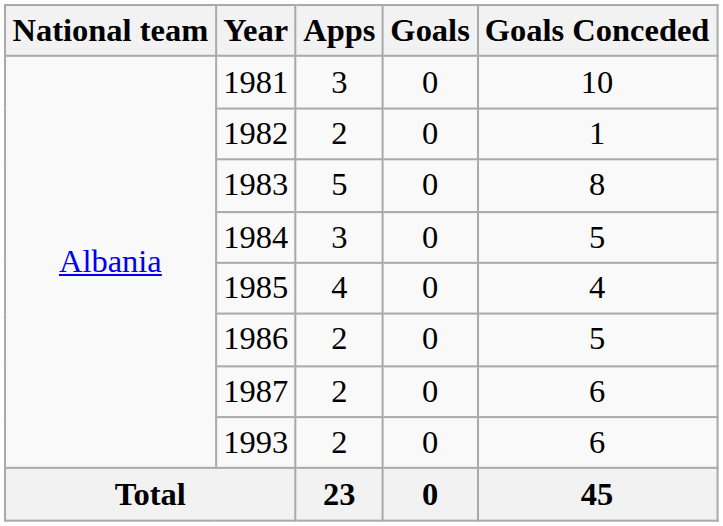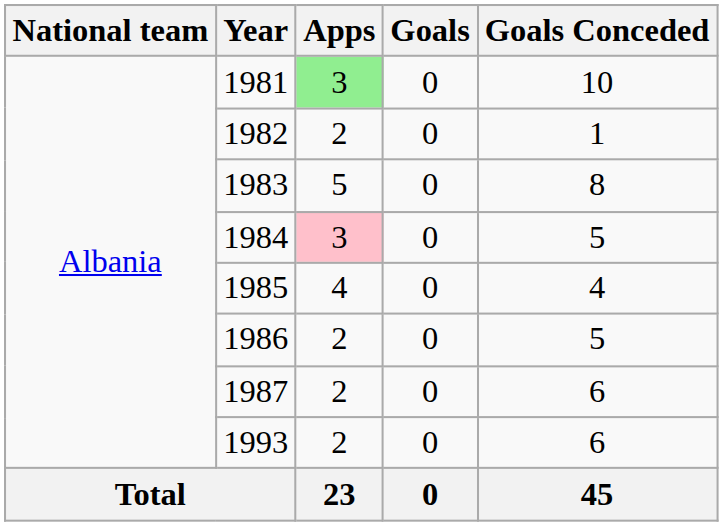(339, 81) no background -> (339, 81) lightgreen background
(339, 236) no background -> (339, 236) pink background
